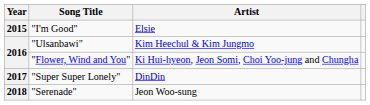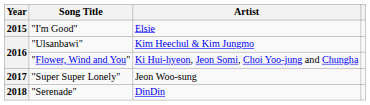(150, 76) DinDin -> (166, 76) Jeon Woo-sung
(166, 92) Jeon Woo-sung -> (150, 92) DinDin
